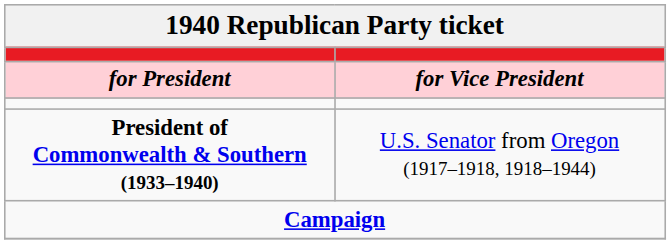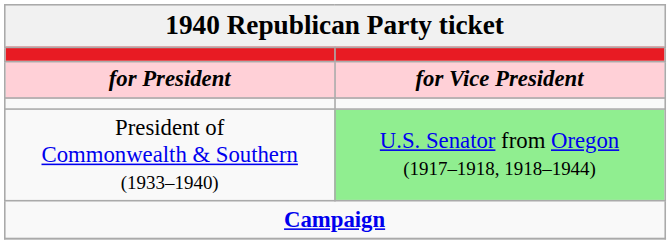(170, 154) bold -> (170, 154) normal
(500, 154) no background -> (500, 154) lightgreen background
